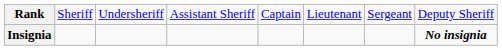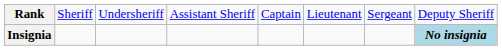(456, 34) no background -> (456, 34) lightblue background
